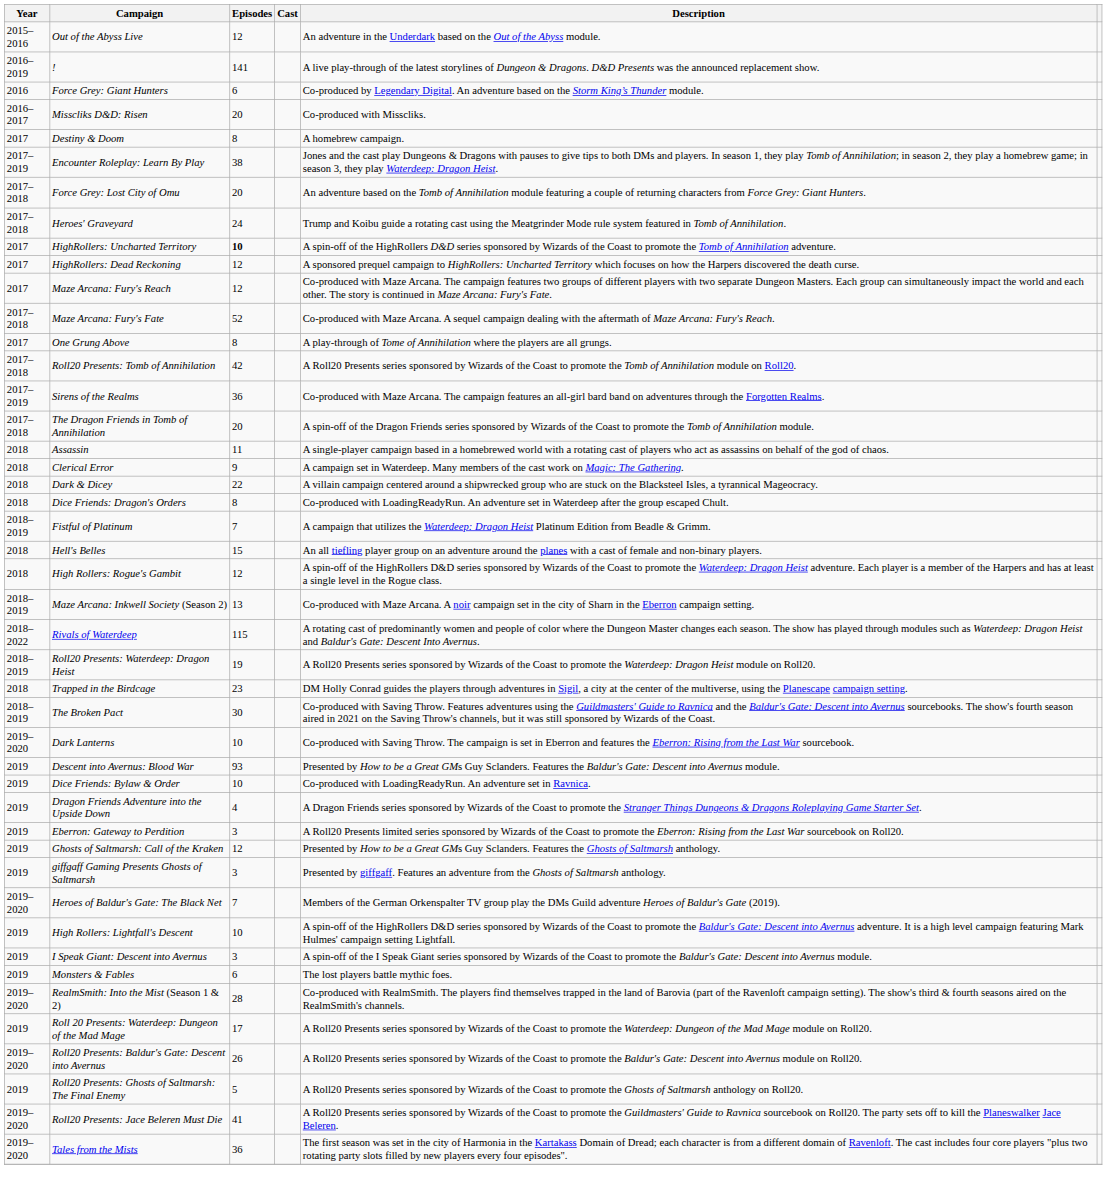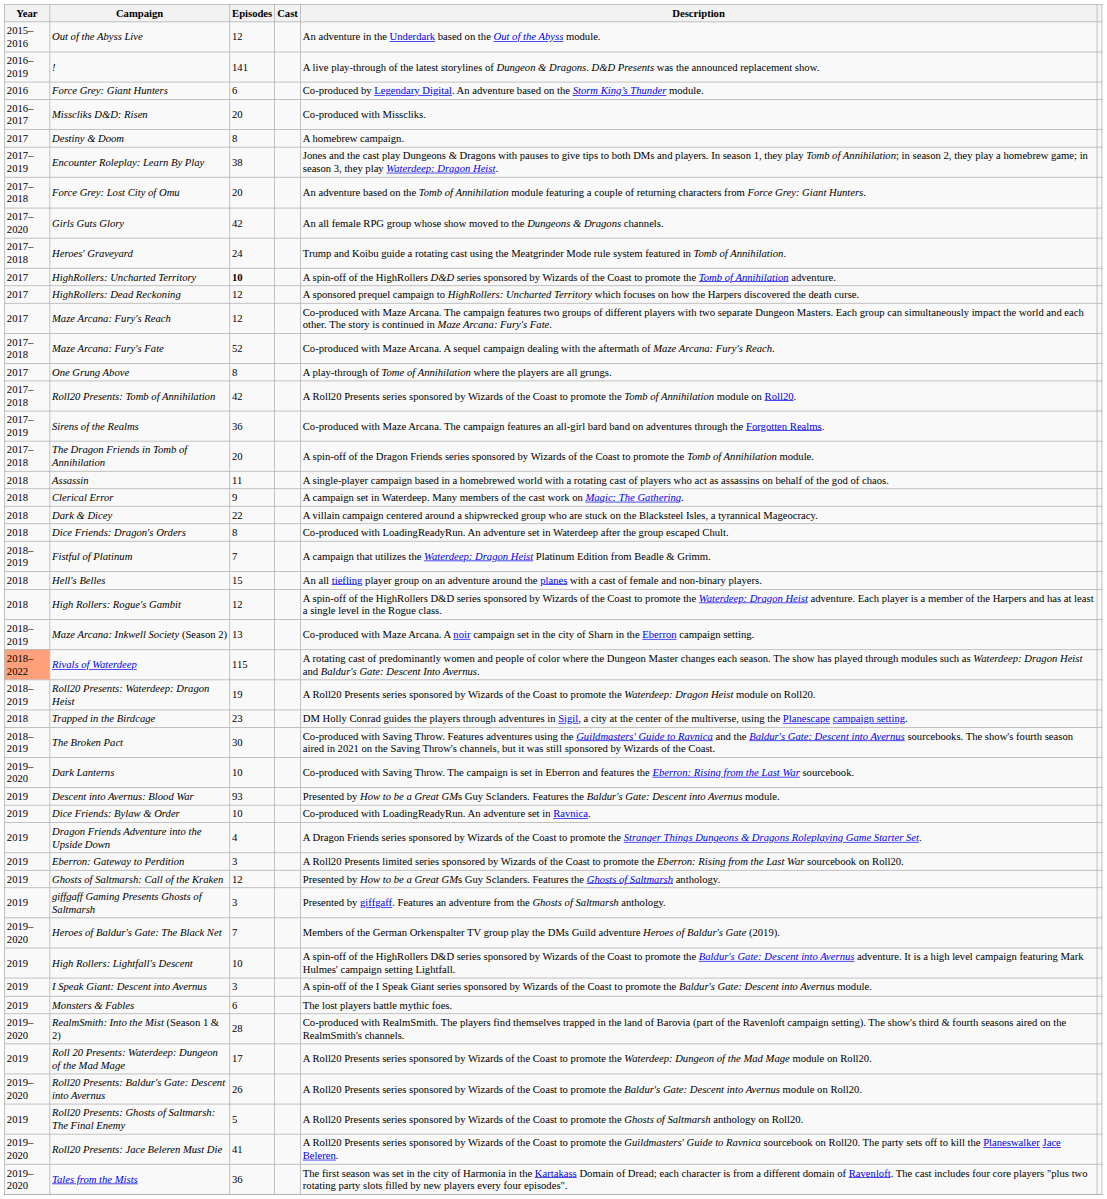+ row: (88, 223)
(20, 634) no background -> (20, 664) lightsalmon background
